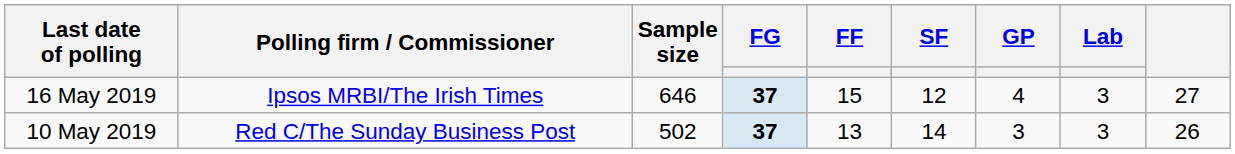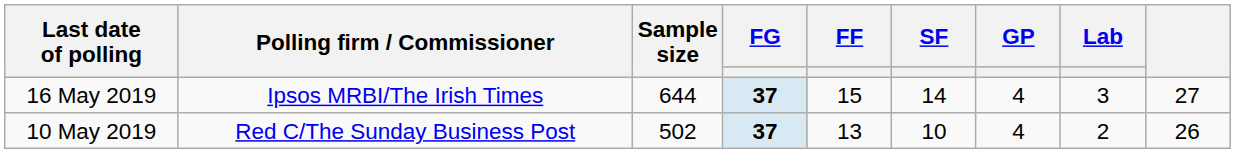(678, 95) 646 -> (678, 95) 644
(934, 95) 12 -> (934, 95) 14
(934, 131) 14 -> (934, 131) 10
(1018, 131) 3 -> (1018, 131) 4
(1103, 131) 3 -> (1103, 131) 2
